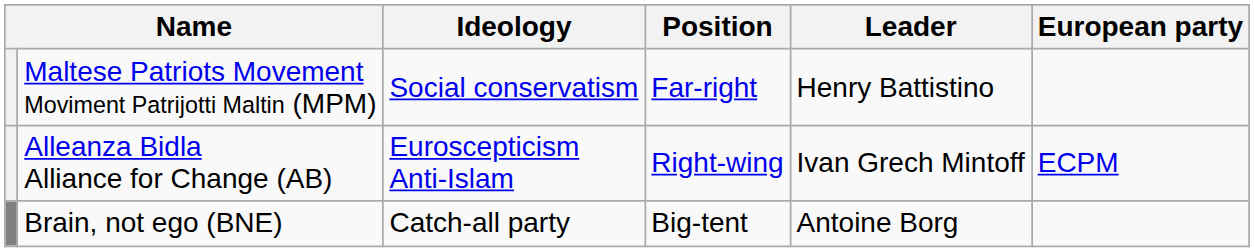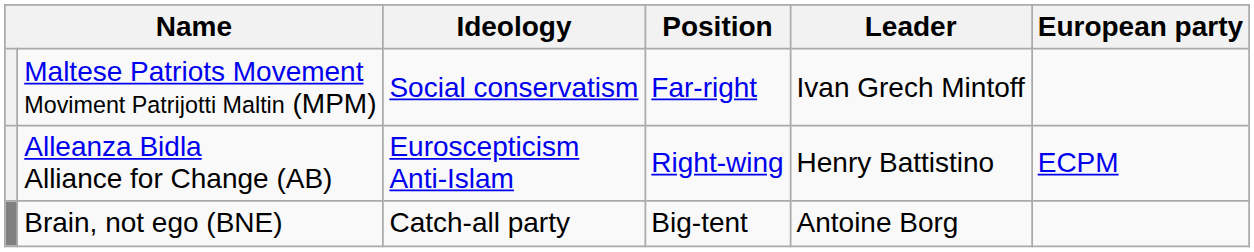(895, 86) Henry Battistino -> (911, 86) Ivan Grech Mintoff
(911, 162) Ivan Grech Mintoff -> (895, 162) Henry Battistino
